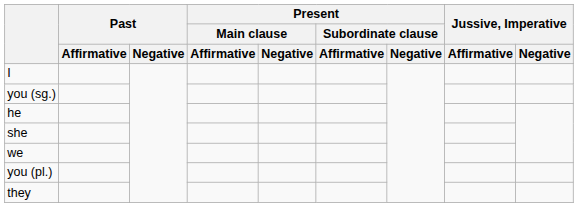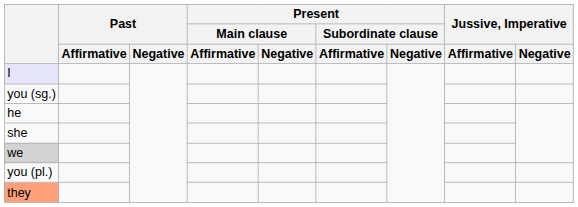(9, 73) no background -> (9, 73) lavender background
(15, 152) no background -> (15, 152) lightgrey background
(19, 192) no background -> (19, 192) lightsalmon background
